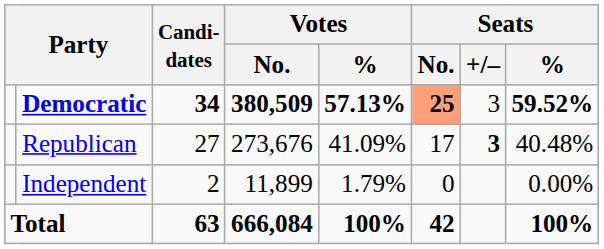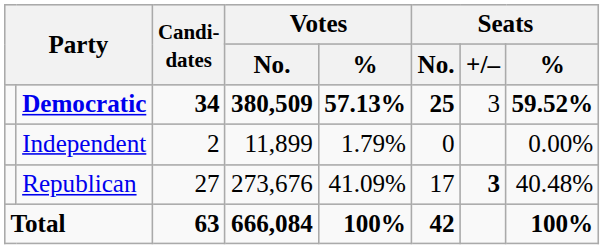(442, 104) lightsalmon background -> (442, 104) no background
rows swapped: (79, 143) <-> (84, 183)
